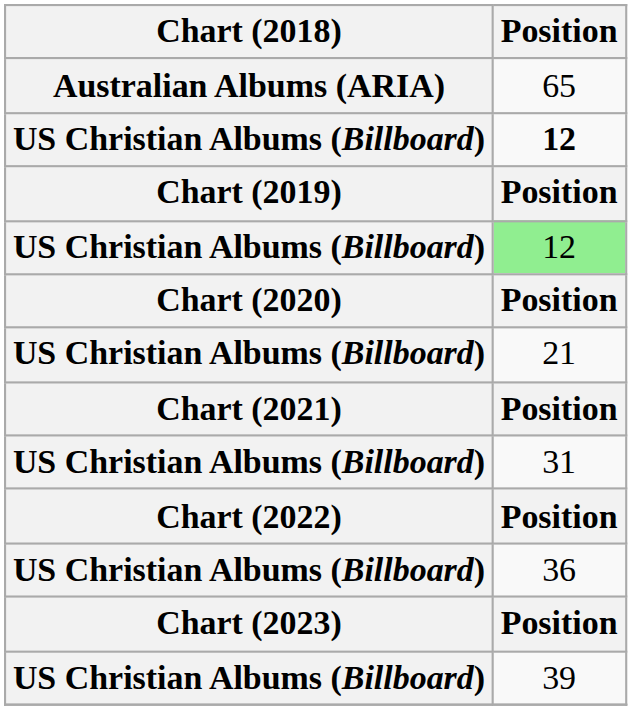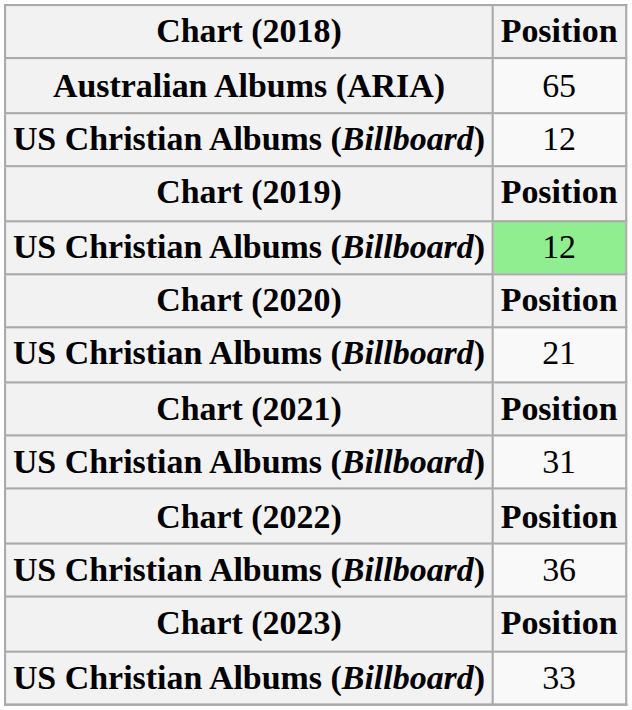(559, 138) bold -> (559, 138) normal
(559, 676) 39 -> (559, 676) 33
